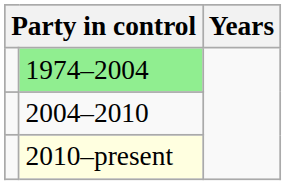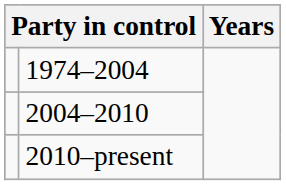(87, 69) lightgreen background -> (87, 69) no background
(99, 156) lightyellow background -> (99, 156) no background
